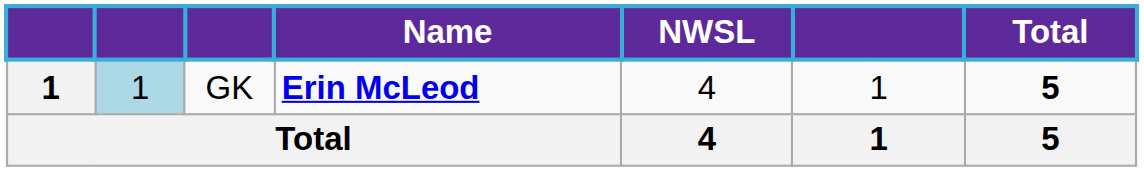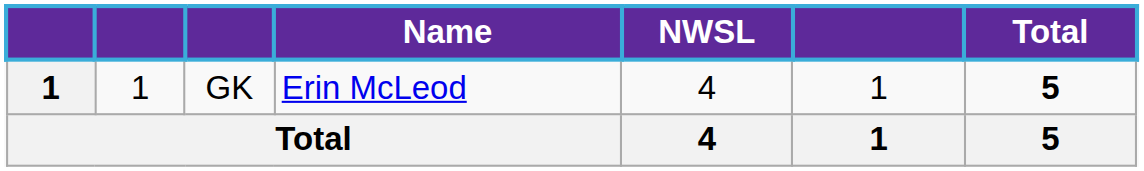(140, 87) lightblue background -> (140, 87) no background
(381, 87) bold -> (374, 87) normal
